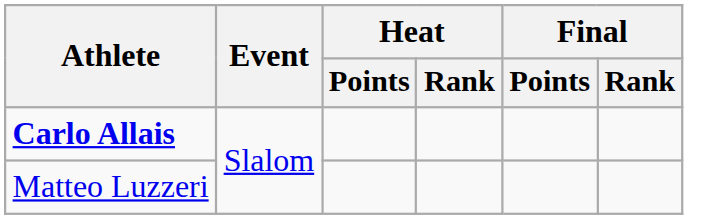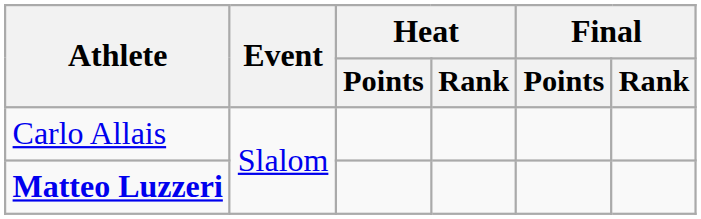(94, 133) bold -> (89, 133) normal
(111, 186) normal -> (118, 186) bold
